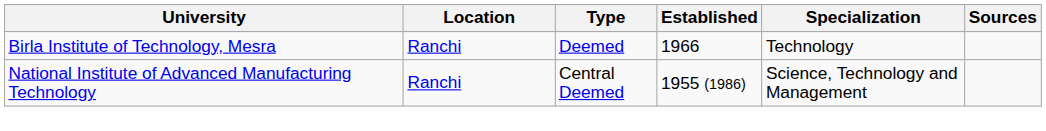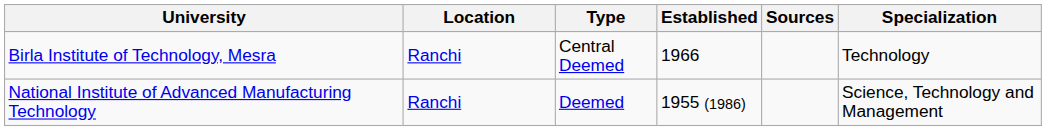columns swapped: (863, 18) <-> (1003, 18)
(592, 45) Deemed -> (592, 55) Central Deemed
(592, 82) Central Deemed -> (592, 102) Deemed
